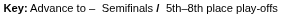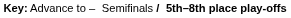(222, 8) normal -> (226, 8) bold
